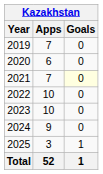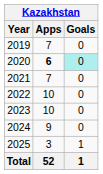(49, 62) normal -> (49, 62) bold
(81, 62) no background -> (81, 62) paleturquoise background
(81, 78) lightyellow background -> (81, 78) no background
